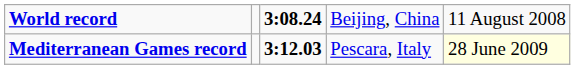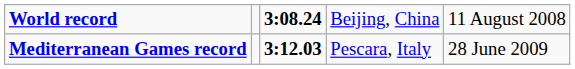(498, 49) lightyellow background -> (498, 49) no background
